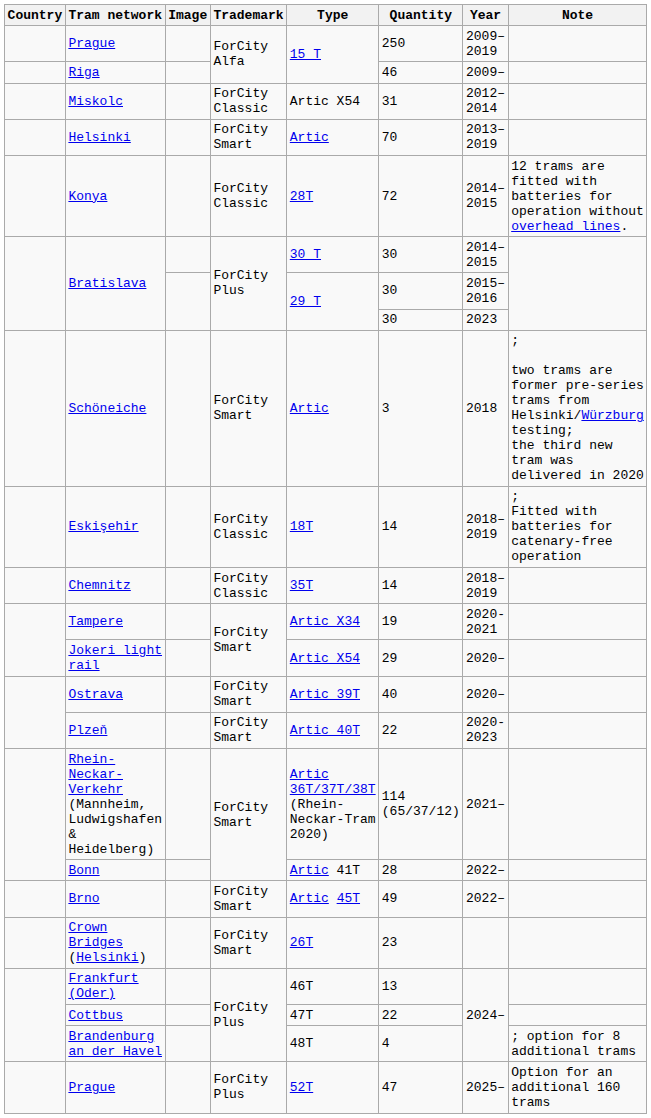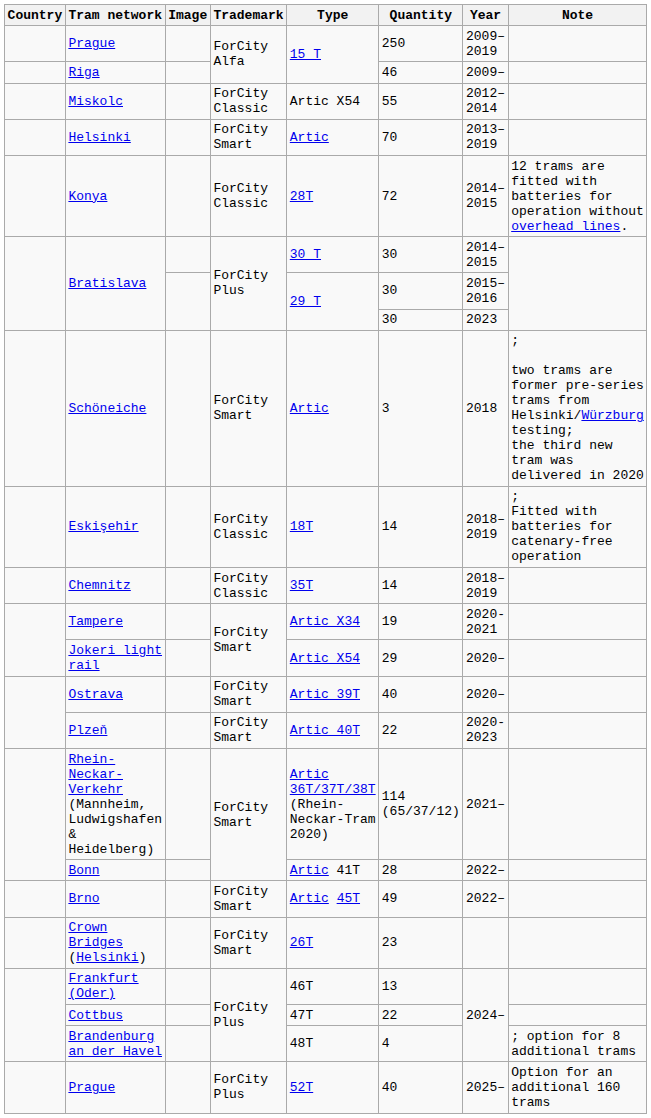(390, 101) 31 -> (390, 101) 55
(390, 1087) 47 -> (390, 1087) 40
